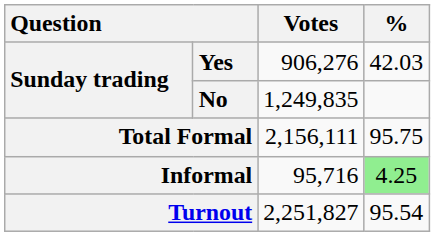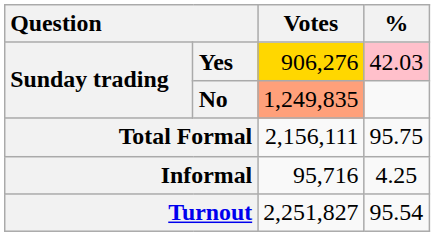(320, 61) no background -> (320, 61) gold background
(396, 61) no background -> (396, 61) pink background
(311, 99) no background -> (311, 99) lightsalmon background
(396, 174) lightgreen background -> (396, 174) no background
